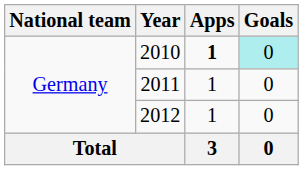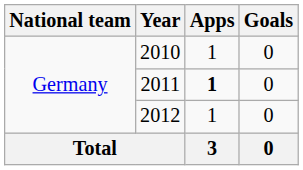(212, 52) bold -> (212, 52) normal
(268, 52) paleturquoise background -> (268, 52) no background
(212, 84) normal -> (212, 84) bold
